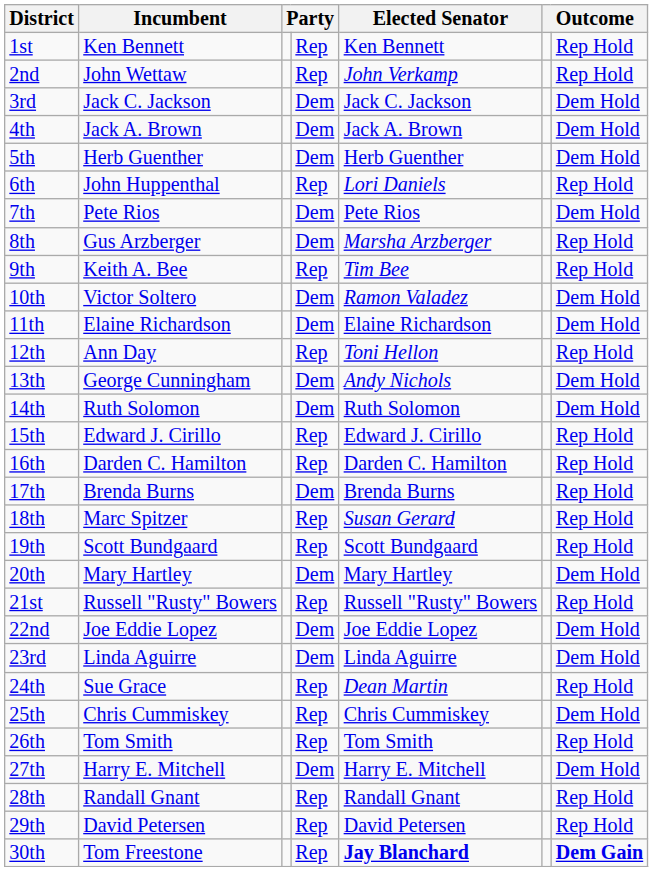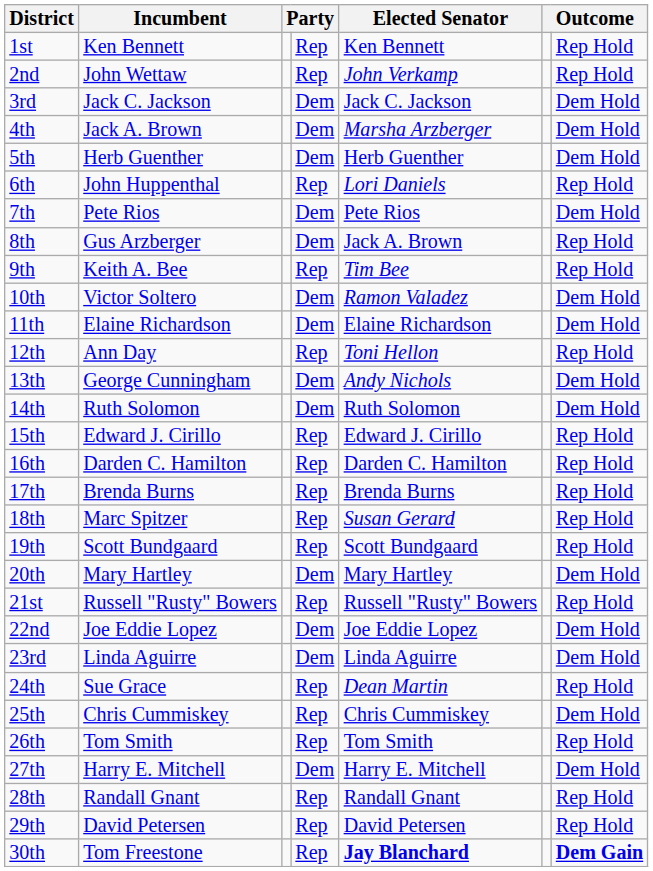(403, 129) Jack A. Brown -> (417, 129) Marsha Arzberger
(417, 241) Marsha Arzberger -> (403, 241) Jack A. Brown
(315, 491) Dem -> (311, 491) Rep
